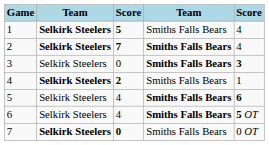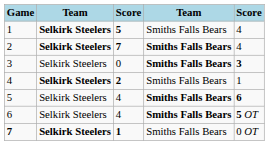(9, 132) normal -> (9, 132) bold
(119, 132) 0 -> (119, 132) 1
